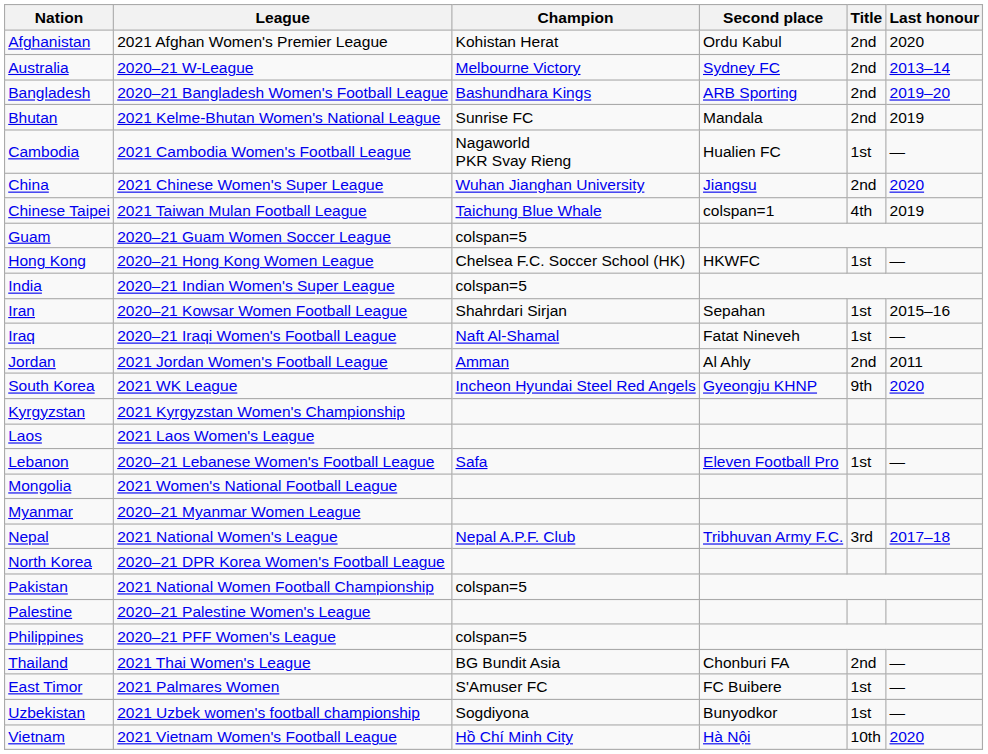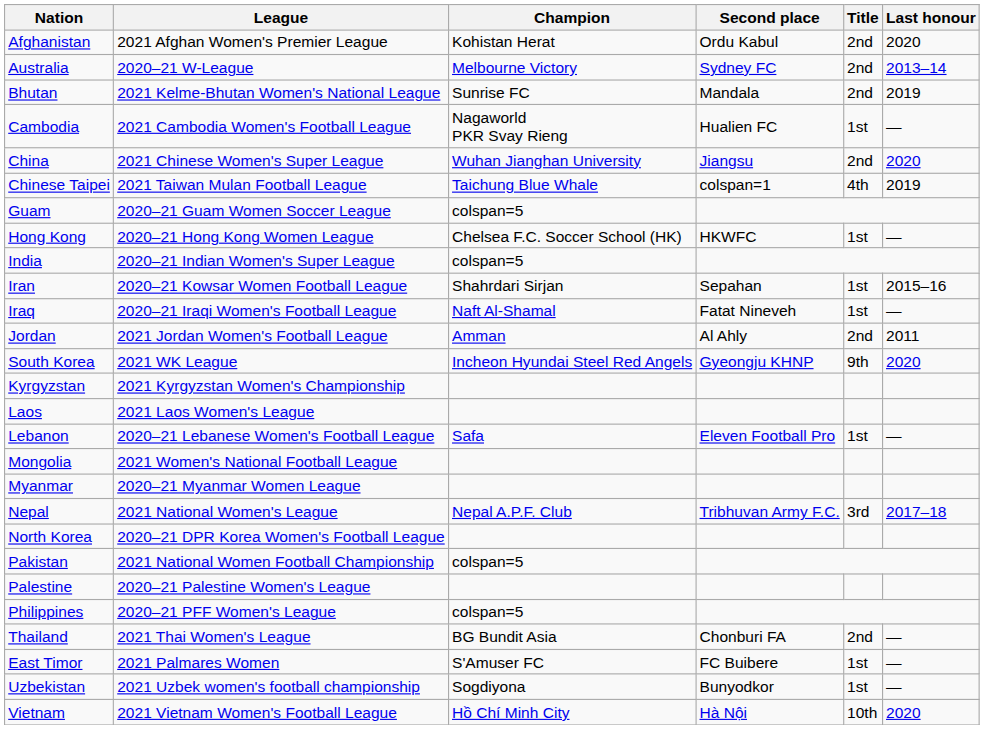- row: (49, 92)
